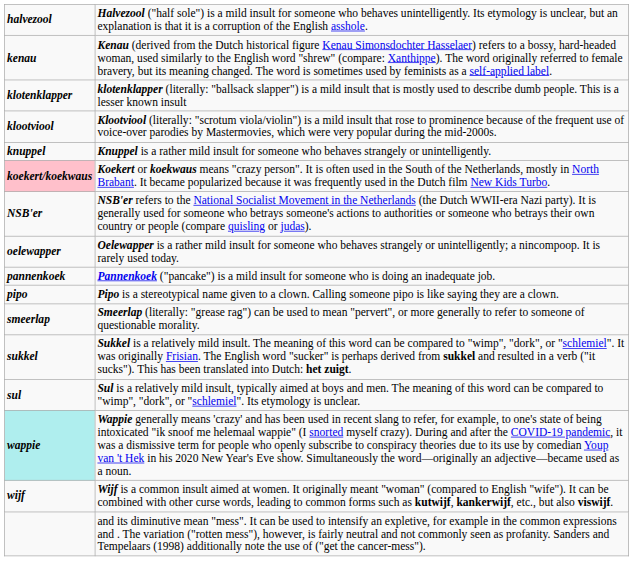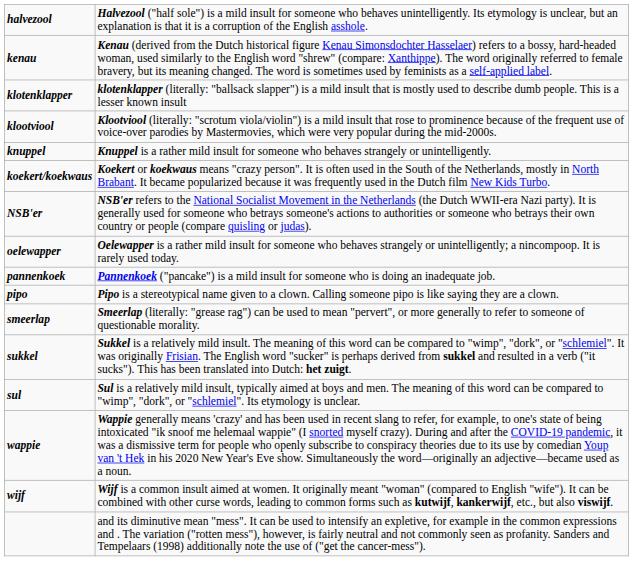(50, 176) pink background -> (50, 176) no background
(24, 445) paleturquoise background -> (24, 445) no background
